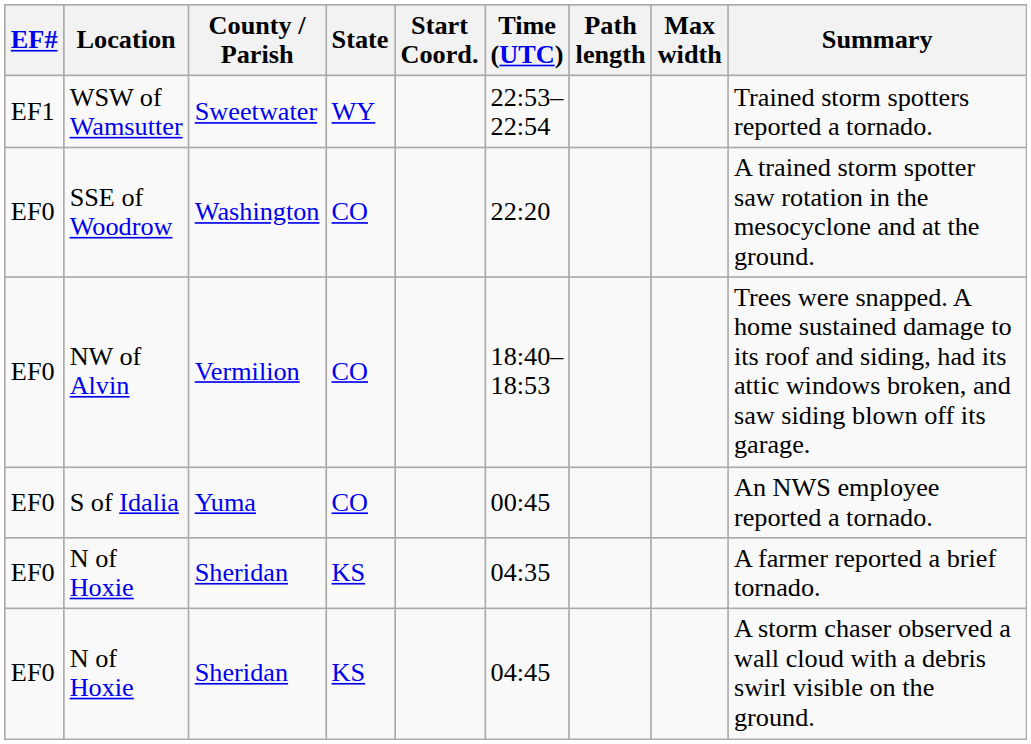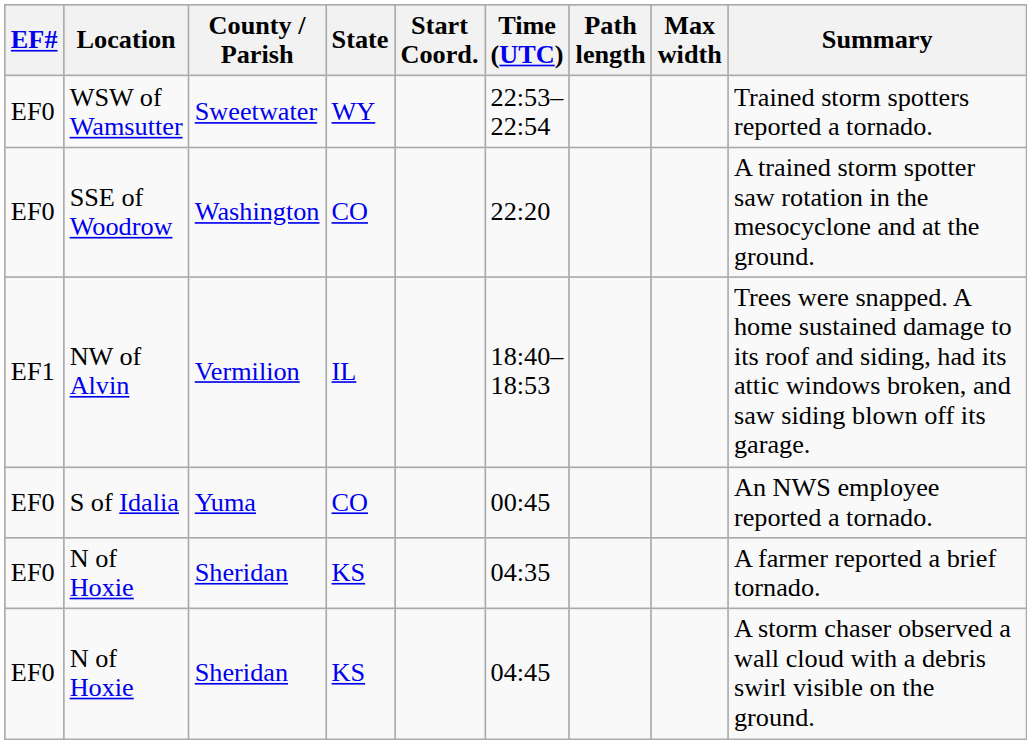(33, 111) EF1 -> (33, 111) EF0
(33, 371) EF0 -> (33, 371) EF1
(350, 371) CO -> (344, 371) IL
